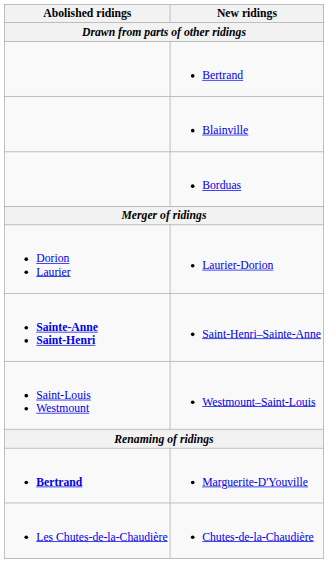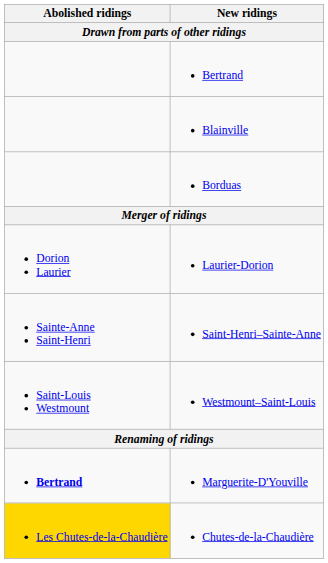(87, 334) bold -> (87, 334) normal
(87, 537) no background -> (87, 537) gold background
